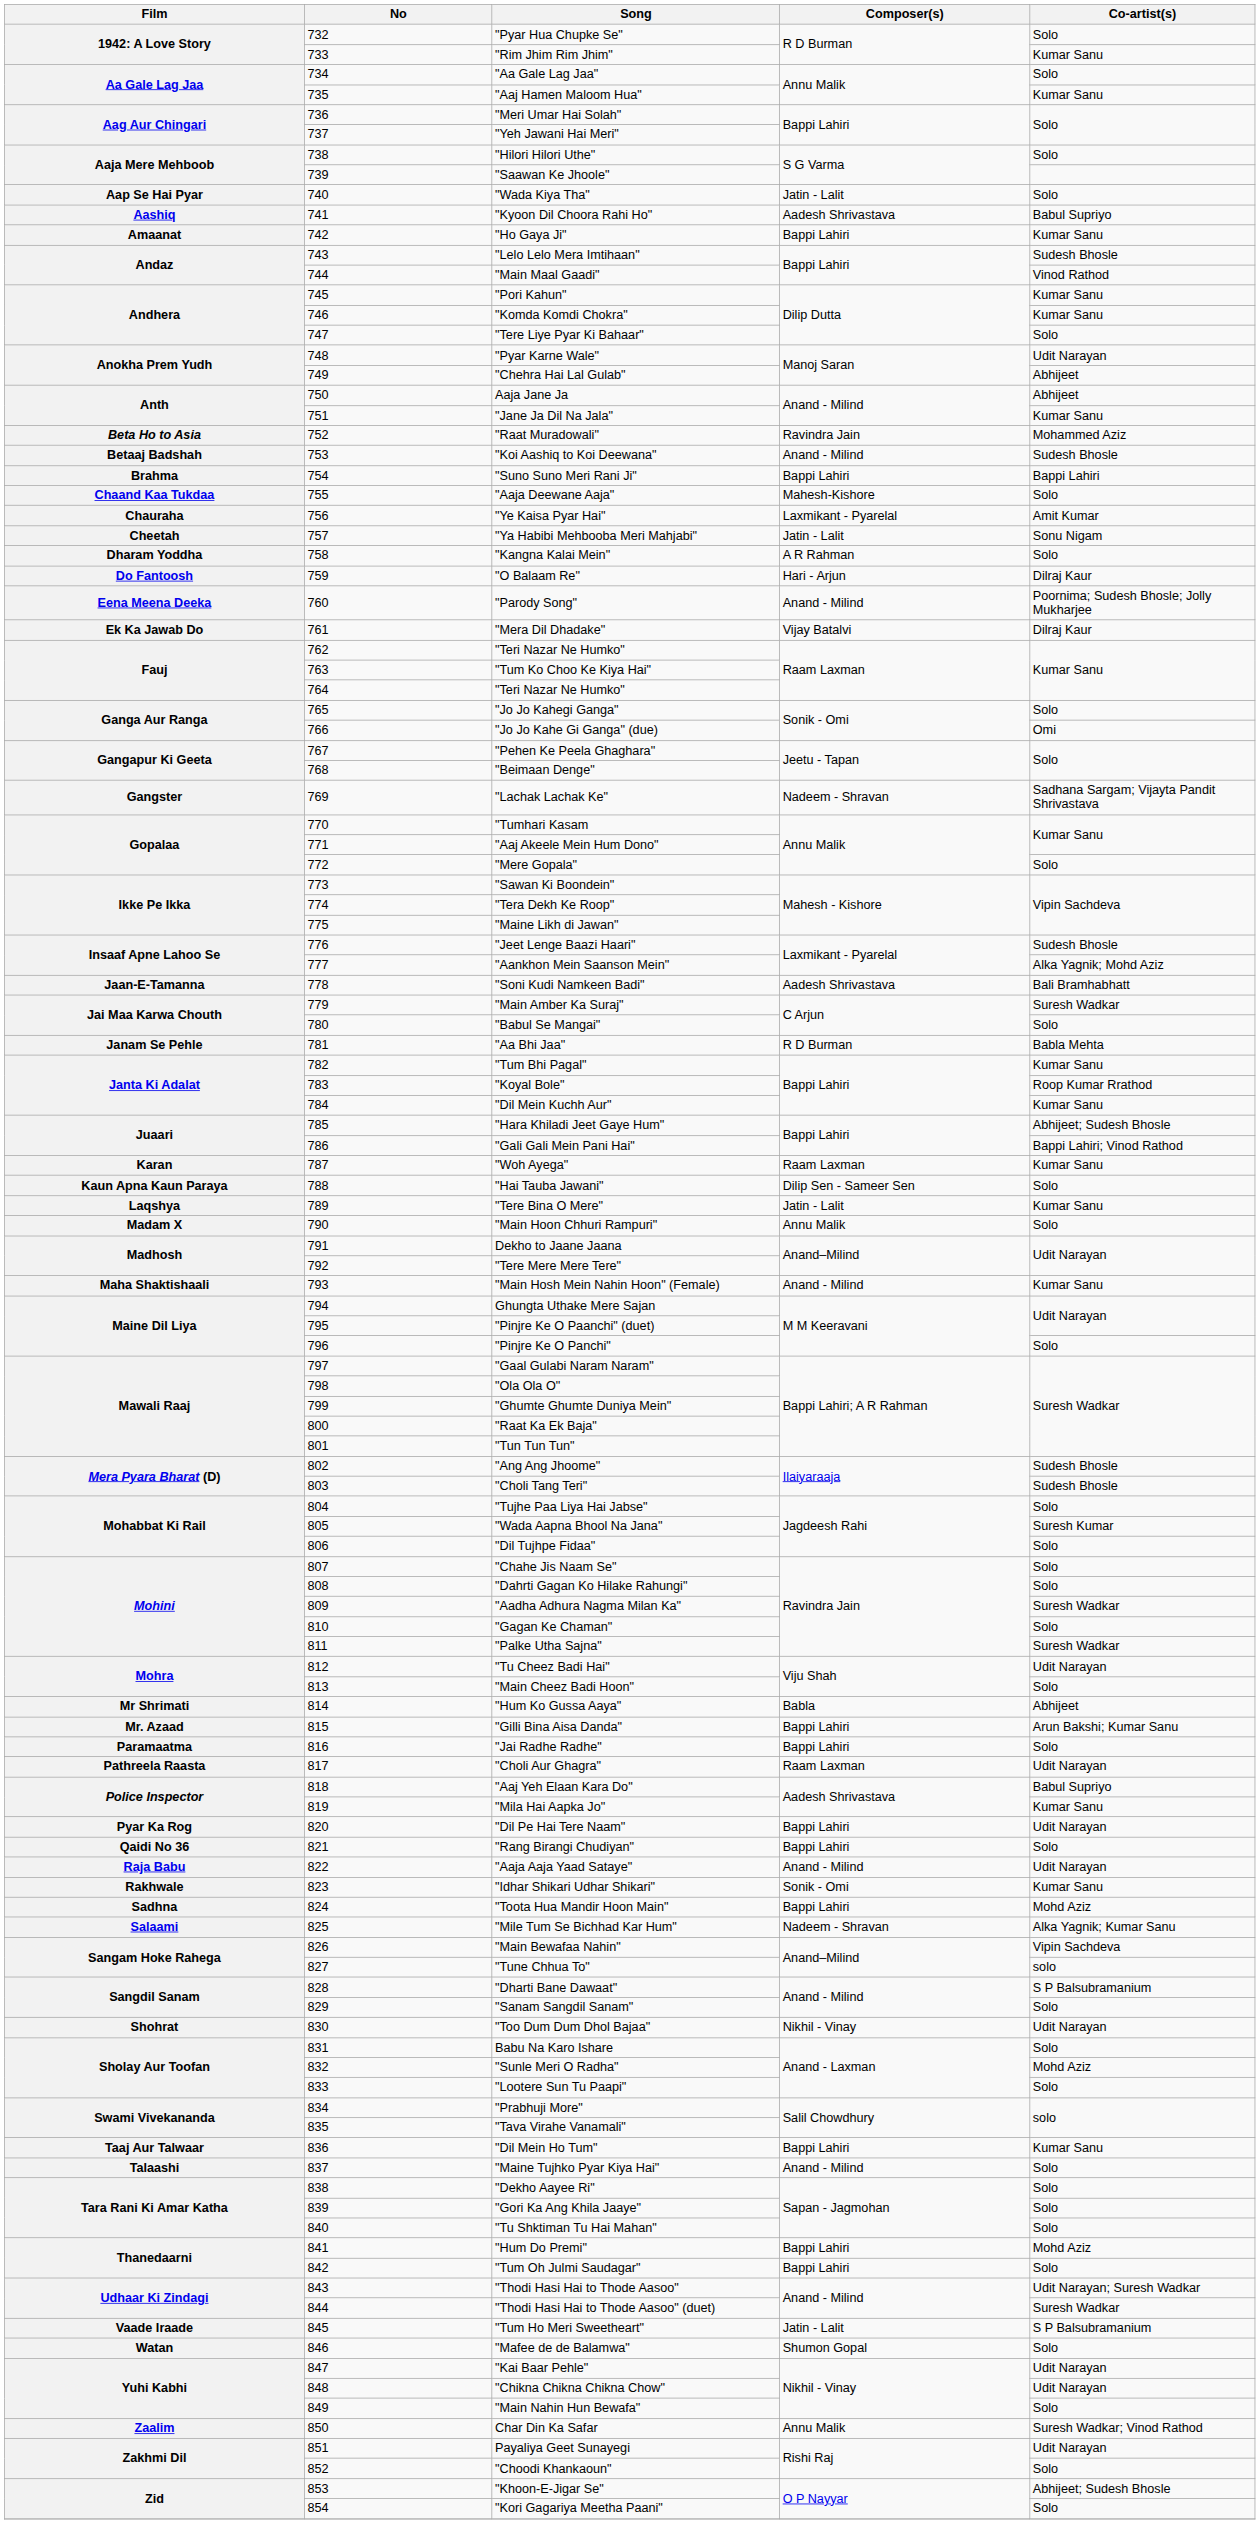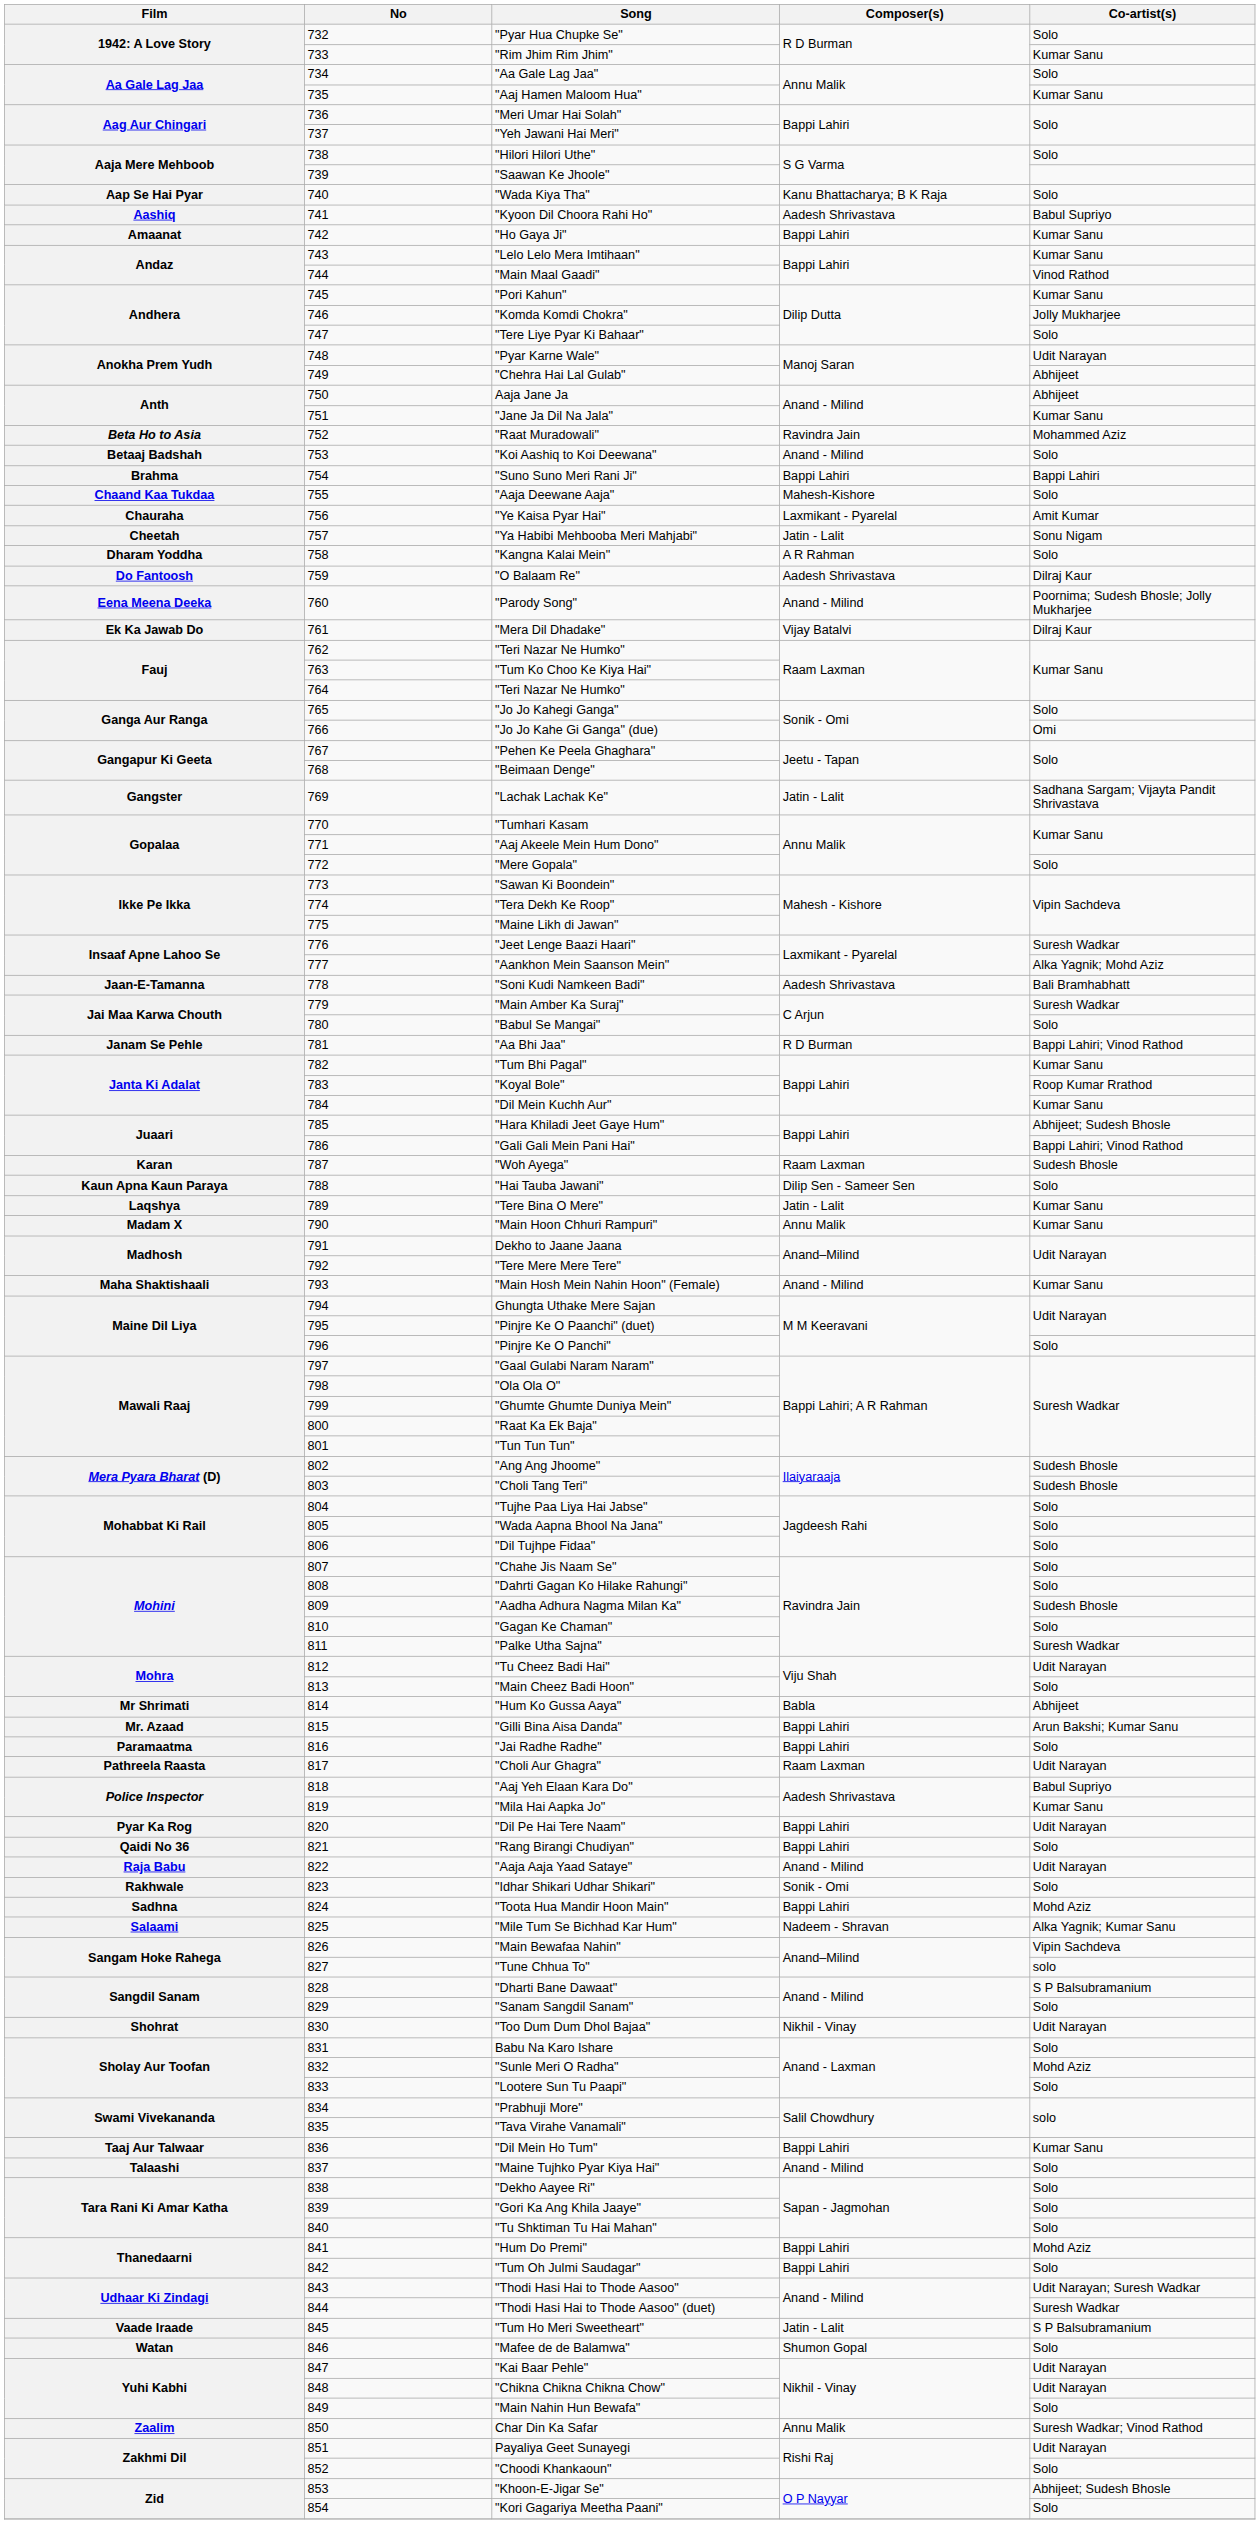(813, 194) Jatin - Lalit -> (865, 194) Kanu Bhattacharya; B K Raja
(1075, 255) Sudesh Bhosle -> (1068, 255) Kumar Sanu
(1068, 315) Kumar Sanu -> (1077, 315) Jolly Mukharjee
(1075, 455) Sudesh Bhosle -> (1045, 455) Solo
(814, 575) Hari - Arjun -> (839, 575) Aadesh Shrivastava
(836, 797) Nadeem - Shravan -> (813, 797) Jatin - Lalit
(1075, 945) Sudesh Bhosle -> (1076, 945) Suresh Wadkar
(1068, 1045) Babla Mehta -> (1108, 1045) Bappi Lahiri; Vinod Rathod
(1068, 1165) Kumar Sanu -> (1075, 1165) Sudesh Bhosle
(1045, 1225) Solo -> (1068, 1225) Kumar Sanu
(1073, 1526) Suresh Kumar -> (1045, 1526) Solo
(1076, 1606) Suresh Wadkar -> (1075, 1606) Sudesh Bhosle
(1068, 1887) Kumar Sanu -> (1045, 1887) Solo
